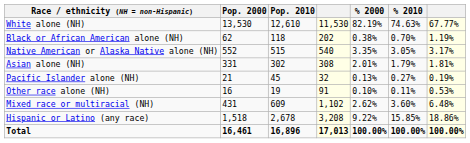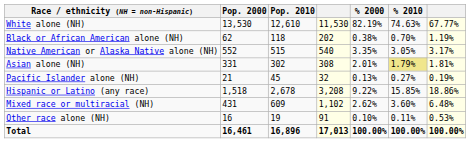(403, 64) no background -> (403, 64) khaki background
rows swapped: (58, 91) <-> (78, 118)
